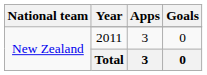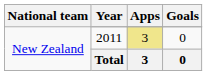(145, 38) no background -> (145, 38) khaki background
